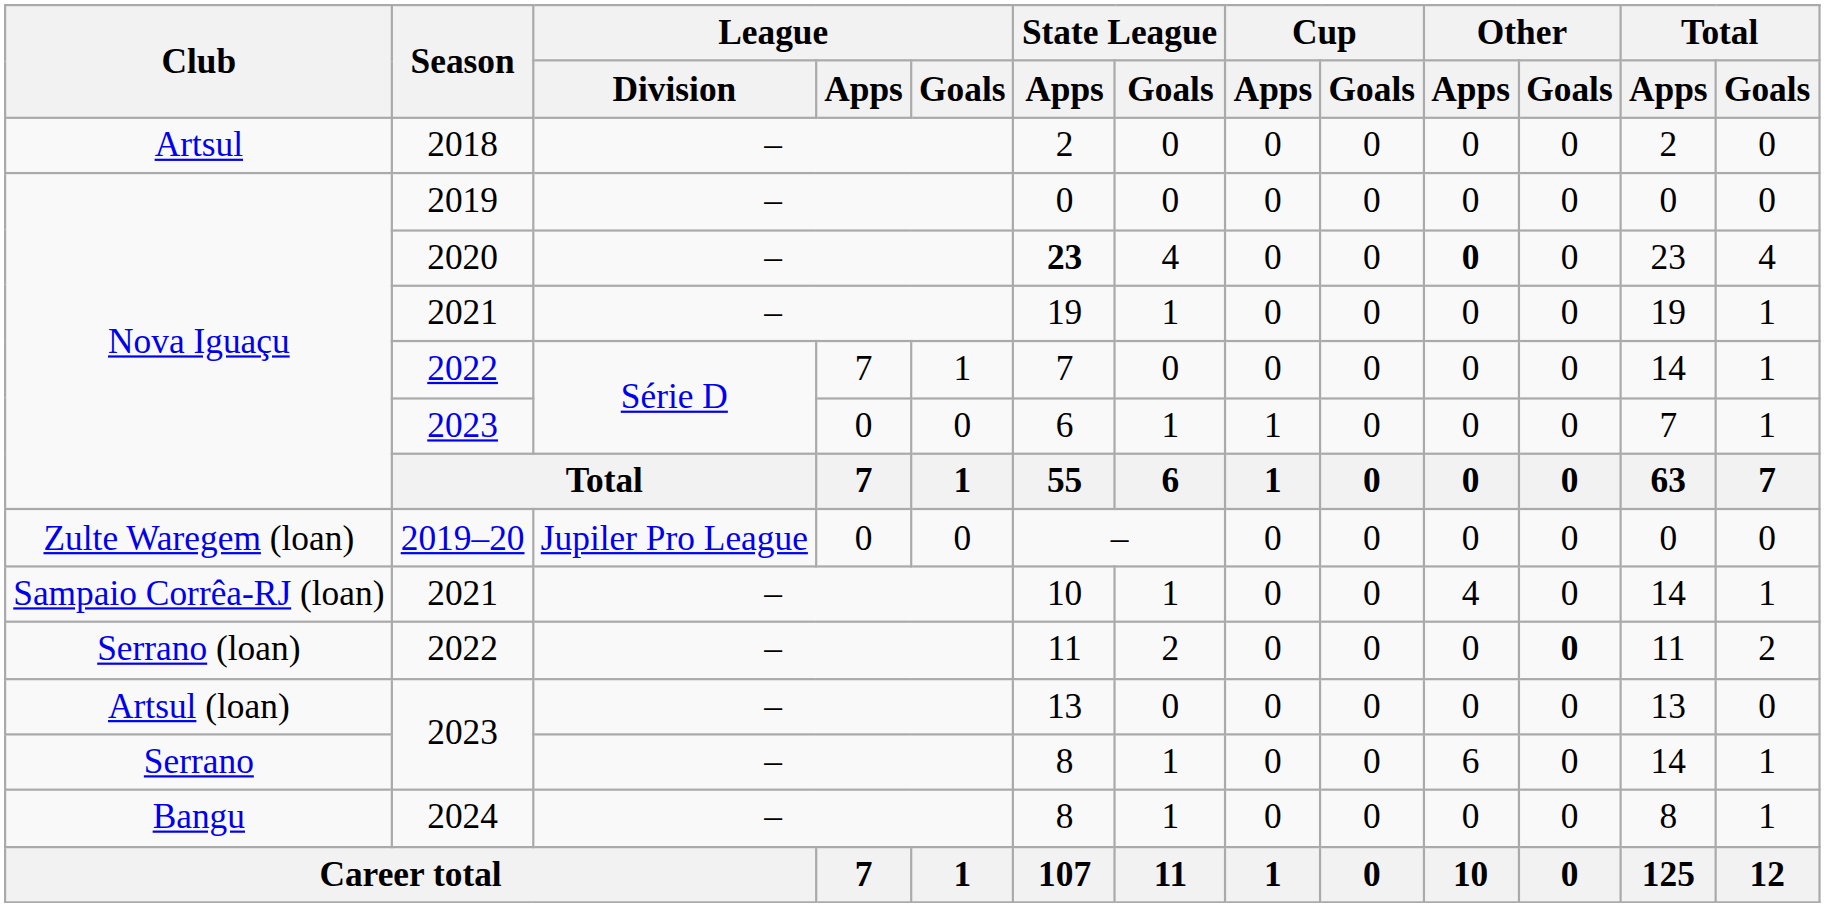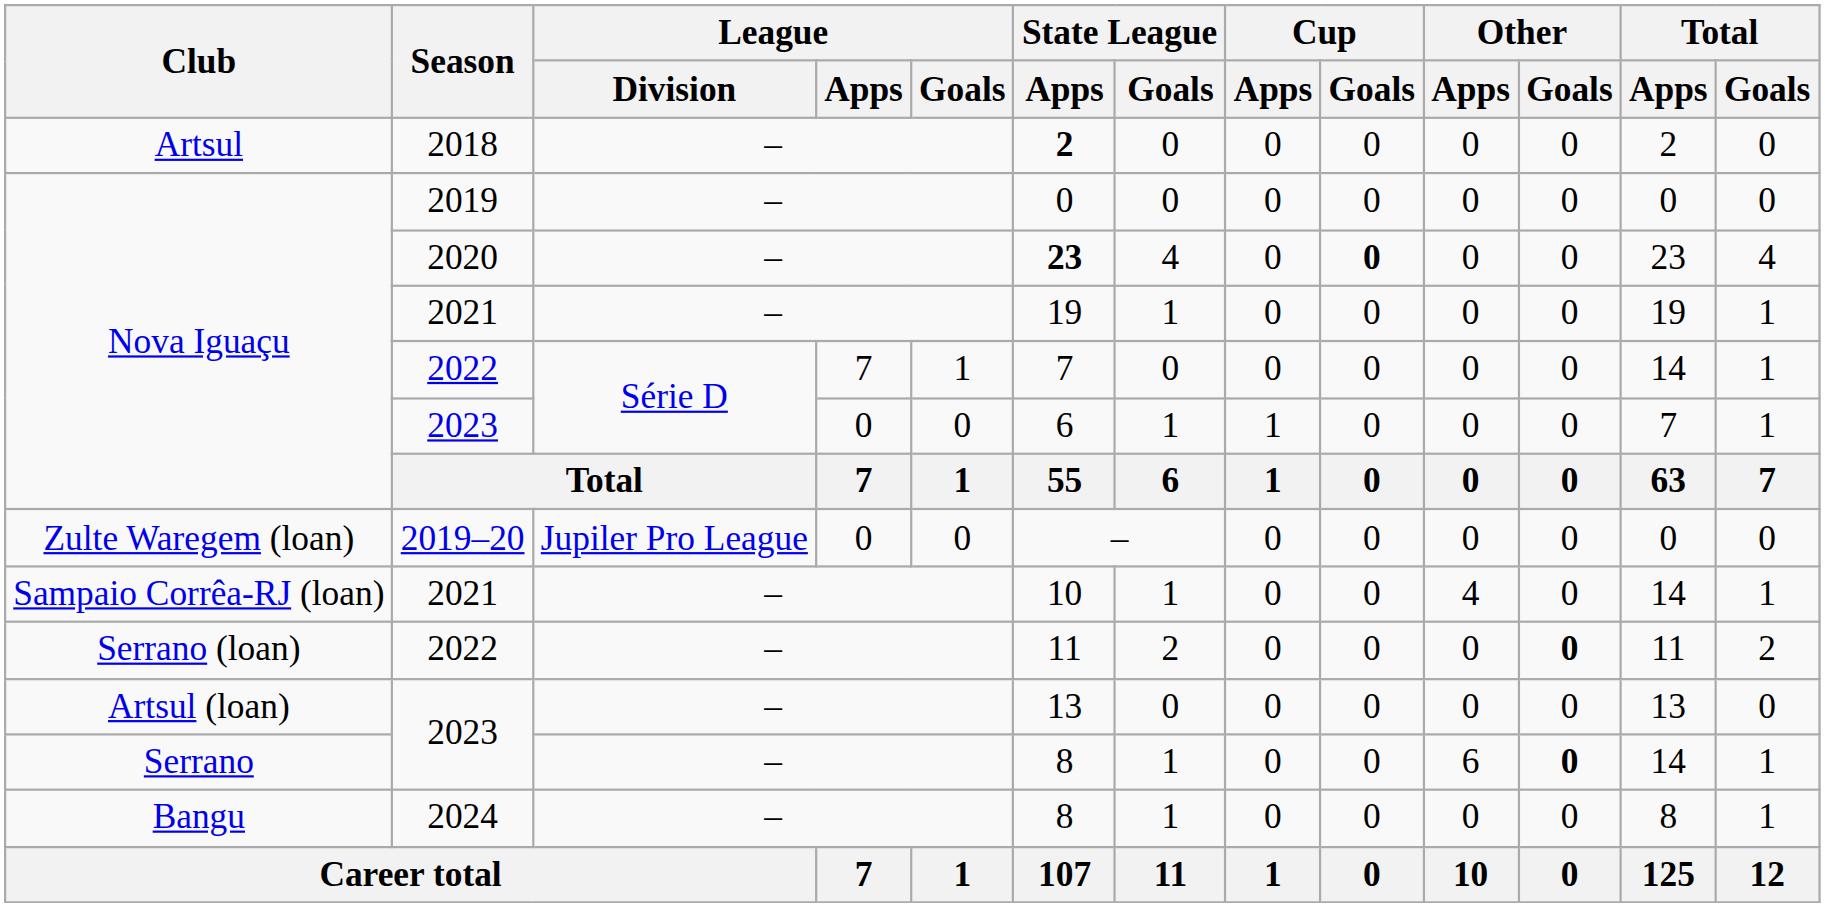(1065, 144) normal -> (1065, 144) bold
(1372, 256) normal -> (1372, 256) bold
(1471, 256) bold -> (1471, 256) normal
(1569, 761) normal -> (1569, 761) bold
